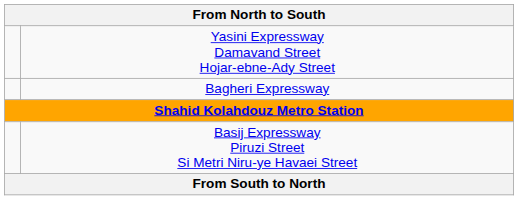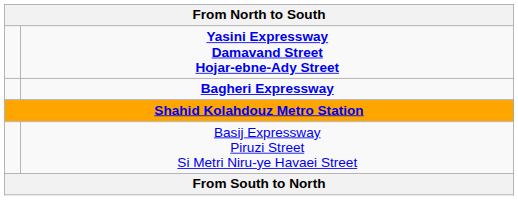(267, 52) normal -> (267, 52) bold
(267, 89) normal -> (267, 89) bold
